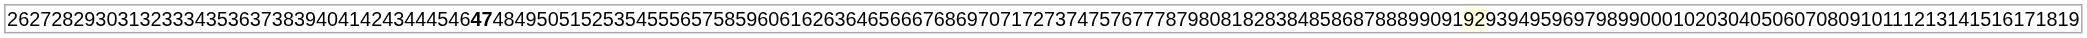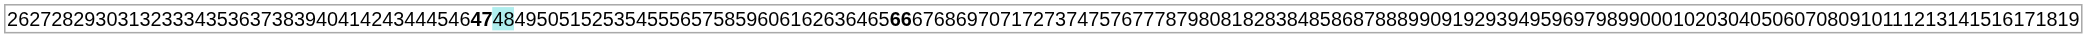(504, 19) no background -> (504, 19) paleturquoise background
(901, 19) normal -> (901, 19) bold
(1474, 19) lightyellow background -> (1474, 19) no background
